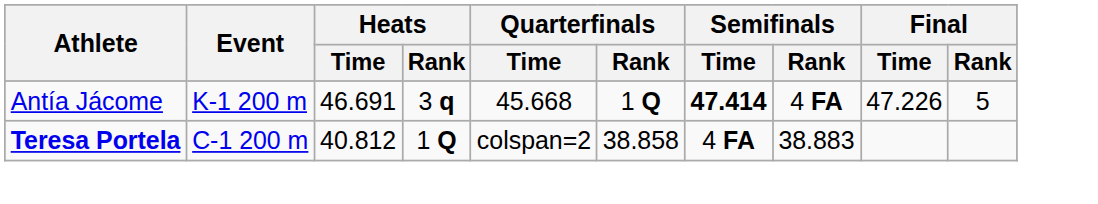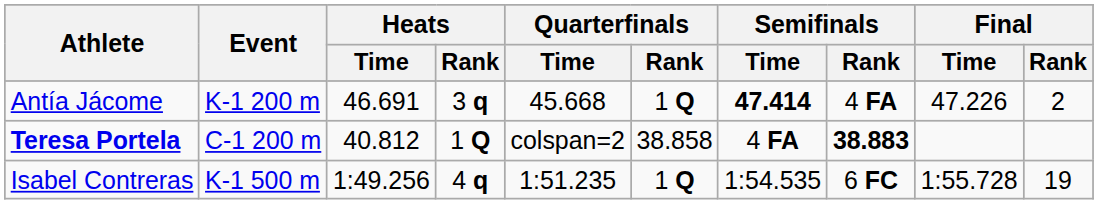(983, 101) 5 -> (1058, 101) 2
(816, 141) normal -> (871, 141) bold
+ row: (102, 180)
